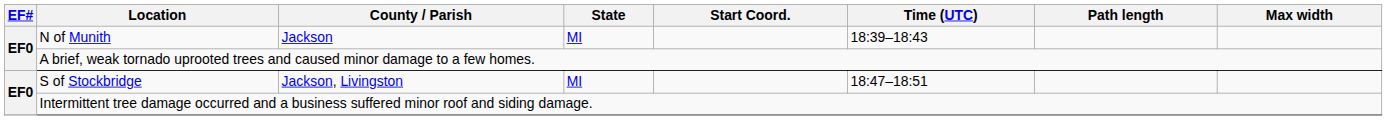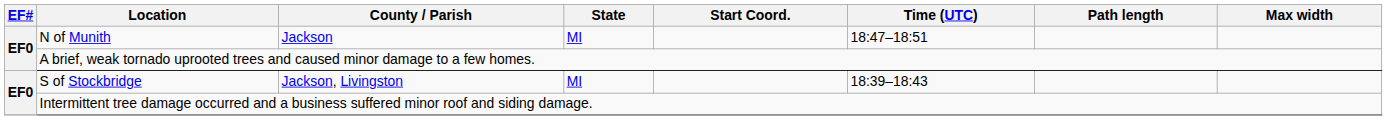(889, 37) 18:39–18:43 -> (889, 37) 18:47–18:51
(889, 81) 18:47–18:51 -> (889, 81) 18:39–18:43
